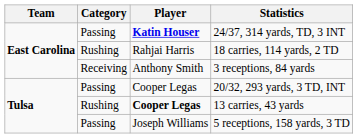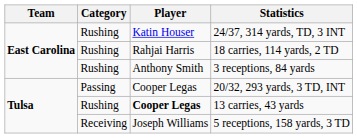(98, 32) Passing -> (100, 32) Rushing
(166, 32) bold -> (163, 32) normal
(104, 68) Receiving -> (100, 68) Rushing
(98, 123) Passing -> (104, 123) Receiving
